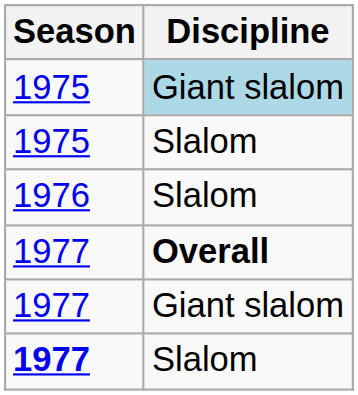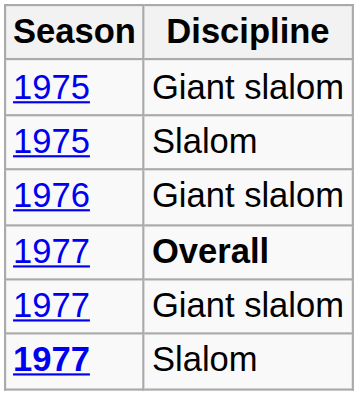(248, 86) lightblue background -> (248, 86) no background
(205, 196) Slalom -> (248, 196) Giant slalom
